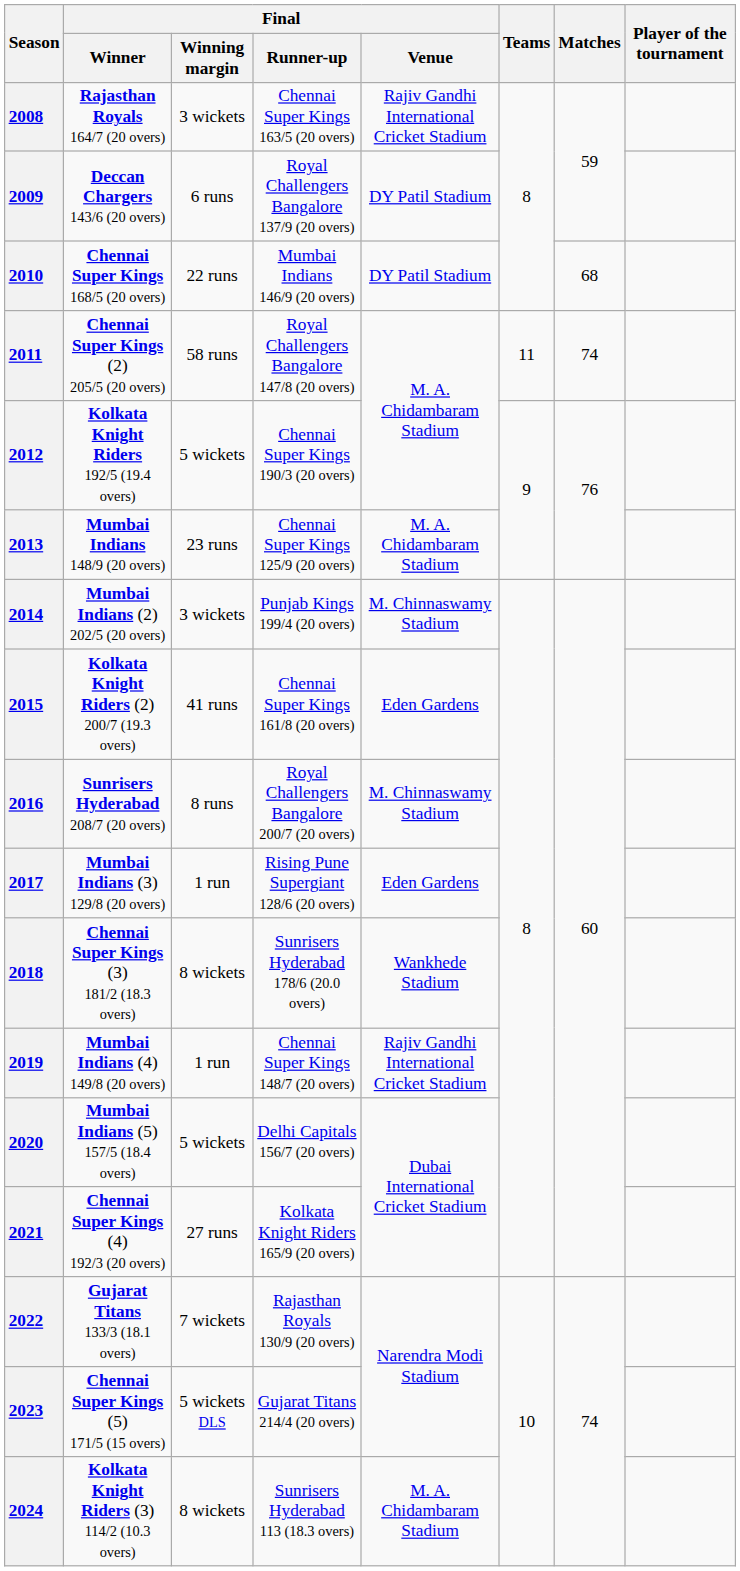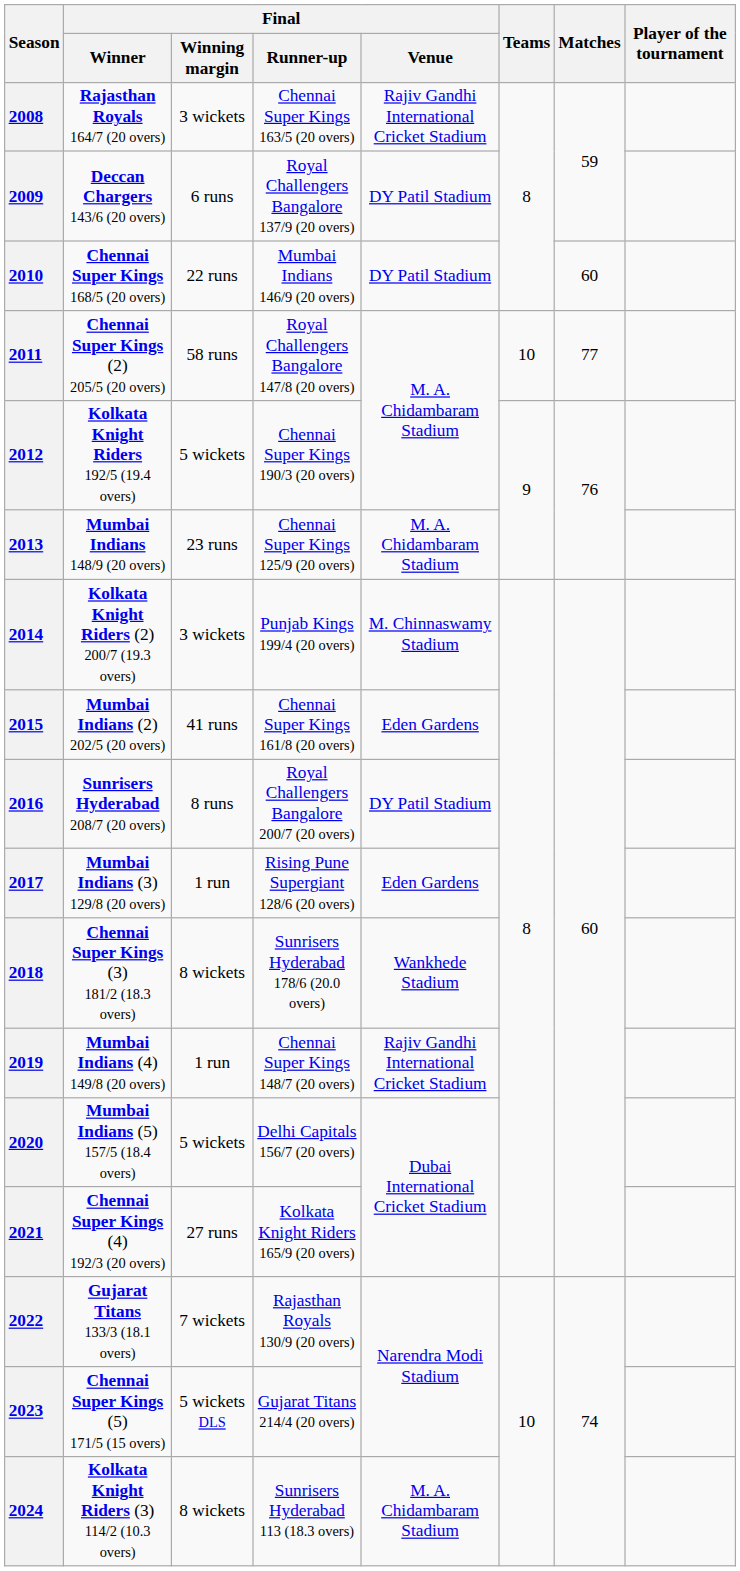(590, 275) 68 -> (590, 275) 60
(527, 355) 11 -> (527, 355) 10
(590, 355) 74 -> (590, 355) 77
(118, 614) Mumbai Indians (2) 202/5 (20 overs) -> (118, 634) Kolkata Knight Riders (2) 200/7 (19.3 overs)
(118, 704) Kolkata Knight Riders (2) 200/7 (19.3 overs) -> (118, 724) Mumbai Indians (2) 202/5 (20 overs)
(430, 803) M. Chinnaswamy Stadium -> (430, 803) DY Patil Stadium
